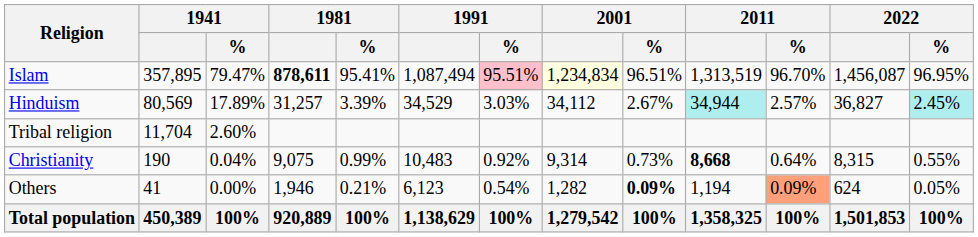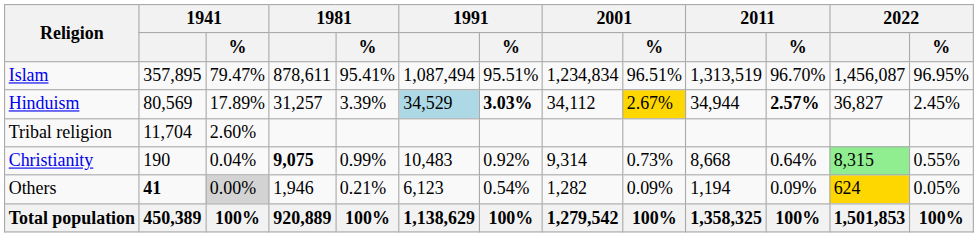(302, 75) bold -> (302, 75) normal
(511, 75) pink background -> (511, 75) no background
(583, 75) lightyellow background -> (583, 75) no background
(428, 103) no background -> (428, 103) lightblue background
(506, 103) normal -> (508, 103) bold
(650, 103) no background -> (650, 103) gold background
(715, 103) paleturquoise background -> (715, 103) no background
(793, 103) normal -> (795, 103) bold
(937, 103) paleturquoise background -> (937, 103) no background
(293, 160) normal -> (293, 160) bold
(710, 160) bold -> (710, 160) normal
(854, 160) no background -> (854, 160) lightgreen background
(152, 189) normal -> (152, 189) bold
(233, 189) no background -> (233, 189) lightgrey background
(651, 189) bold -> (650, 189) normal
(793, 189) lightsalmon background -> (793, 189) no background
(847, 189) no background -> (847, 189) gold background
